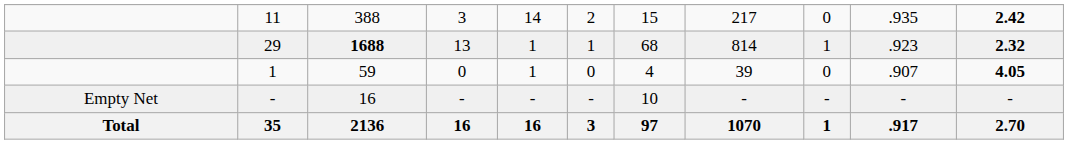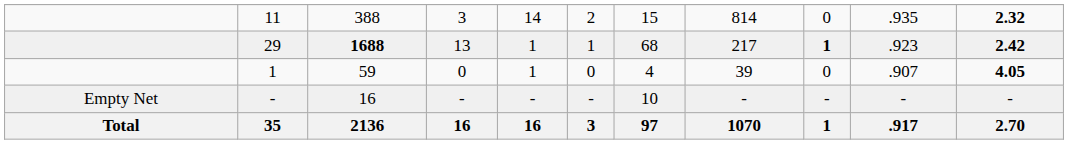(744, 17) 217 -> (744, 17) 814
(1010, 17) 2.42 -> (1010, 17) 2.32
(744, 44) 814 -> (744, 44) 217
(827, 44) normal -> (827, 44) bold
(1010, 44) 2.32 -> (1010, 44) 2.42
